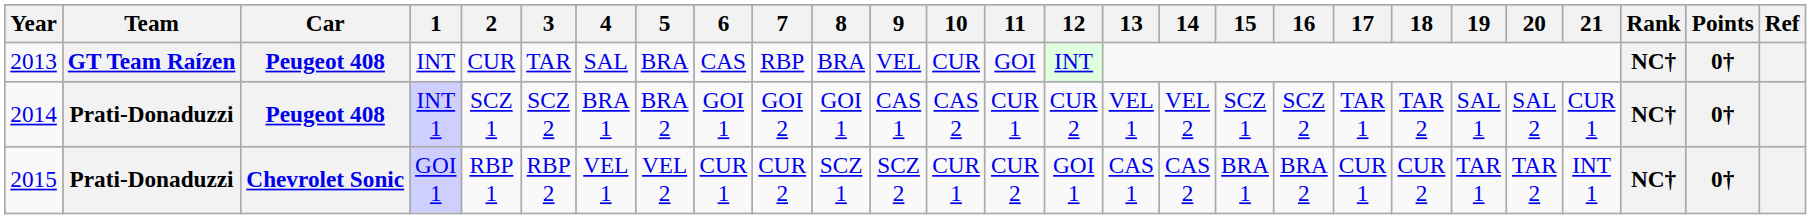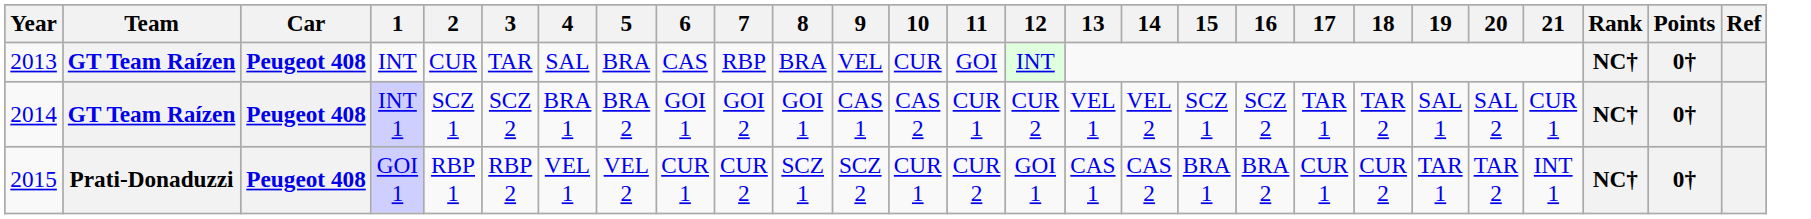(152, 113) Prati-Donaduzzi -> (152, 113) GT Team Raízen
(325, 179) Chevrolet Sonic -> (306, 179) Peugeot 408
